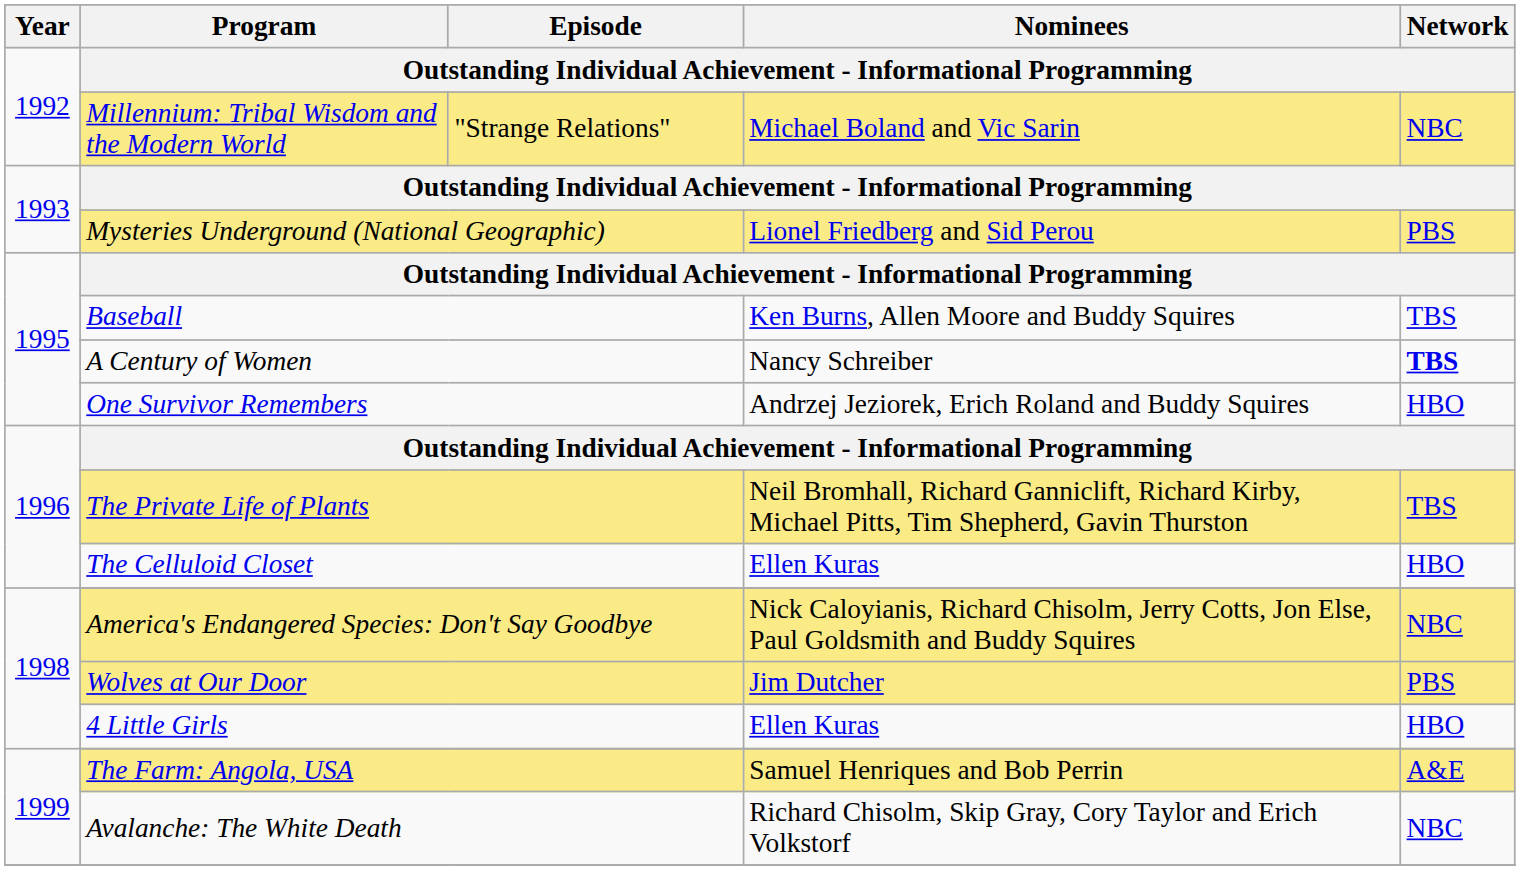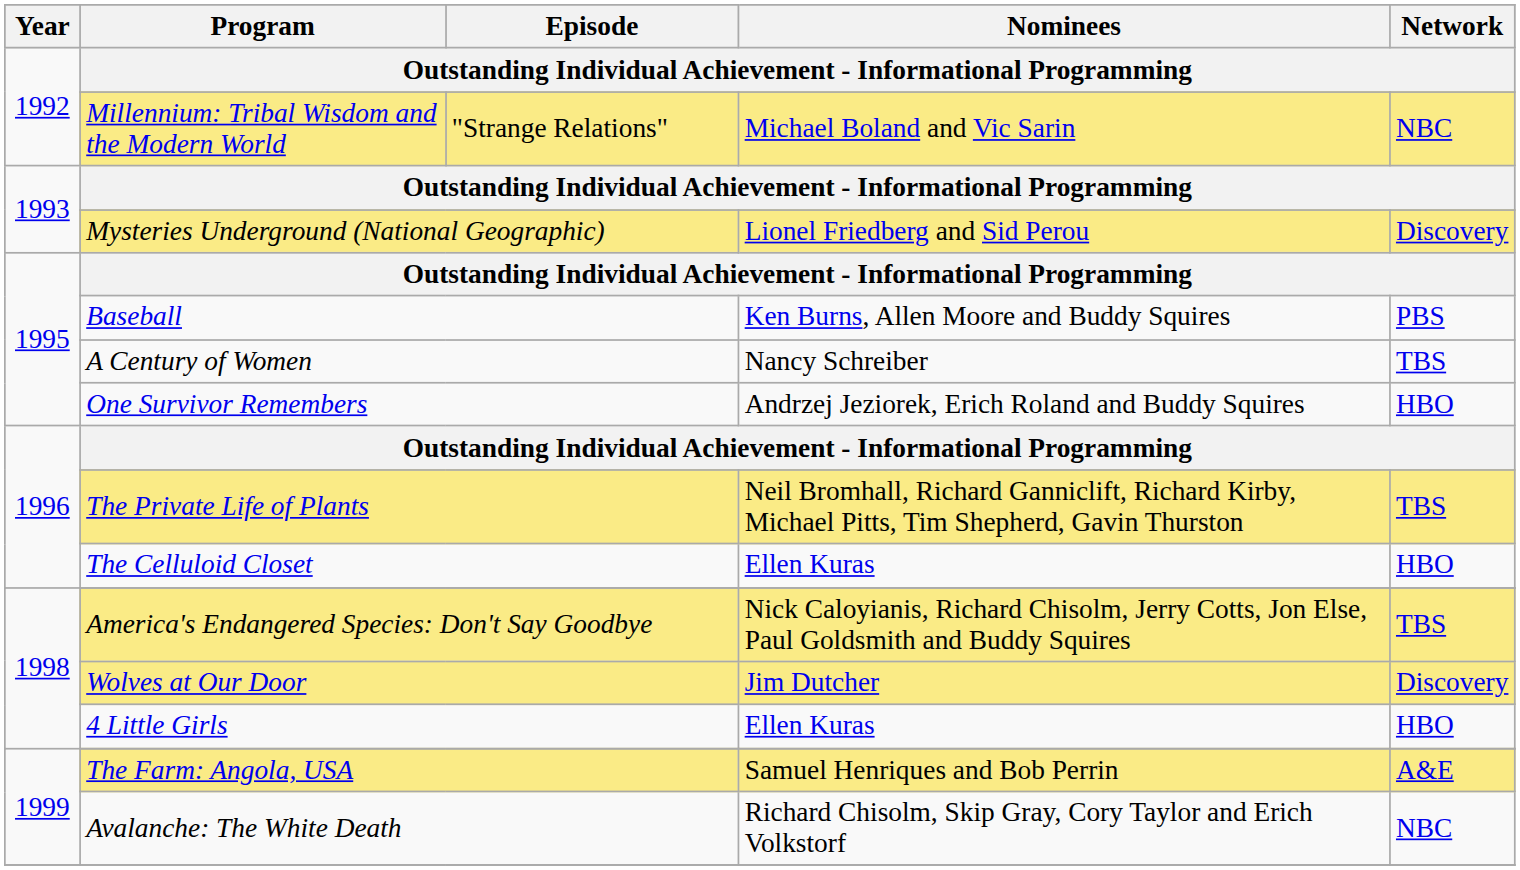(1431, 230) PBS -> (1452, 230) Discovery
(1432, 317) TBS -> (1420, 317) PBS
(1432, 360) bold -> (1421, 360) normal
(1435, 623) NBC -> (1421, 623) TBS
(1431, 682) PBS -> (1452, 682) Discovery
